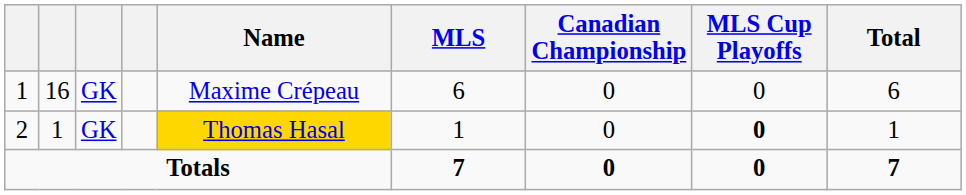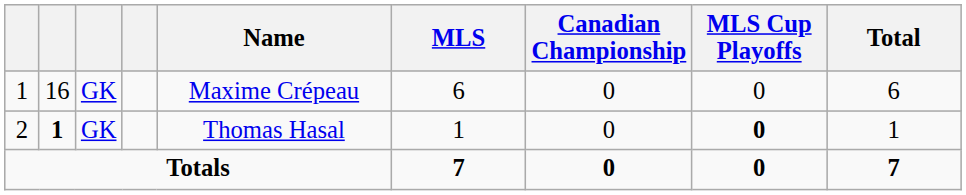(57, 129) normal -> (57, 129) bold
(274, 129) gold background -> (274, 129) no background
